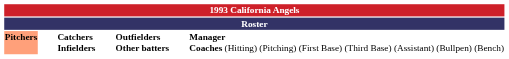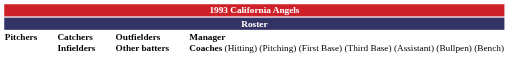(21, 37) lightsalmon background -> (21, 37) no background
